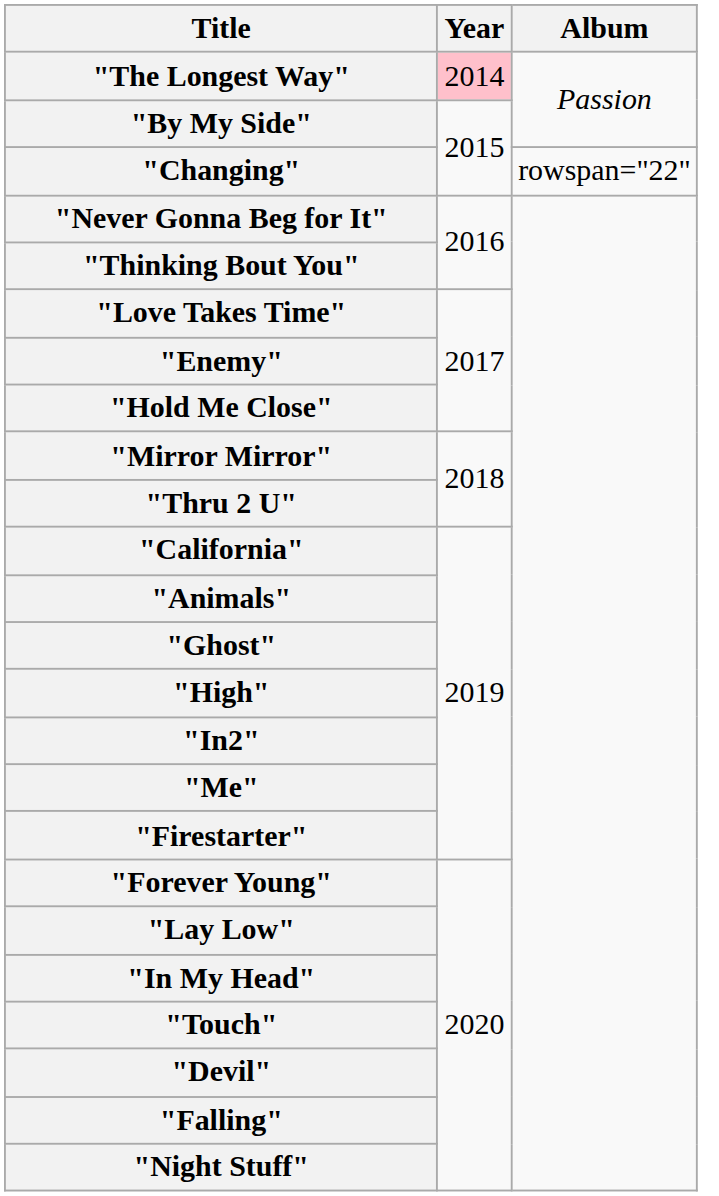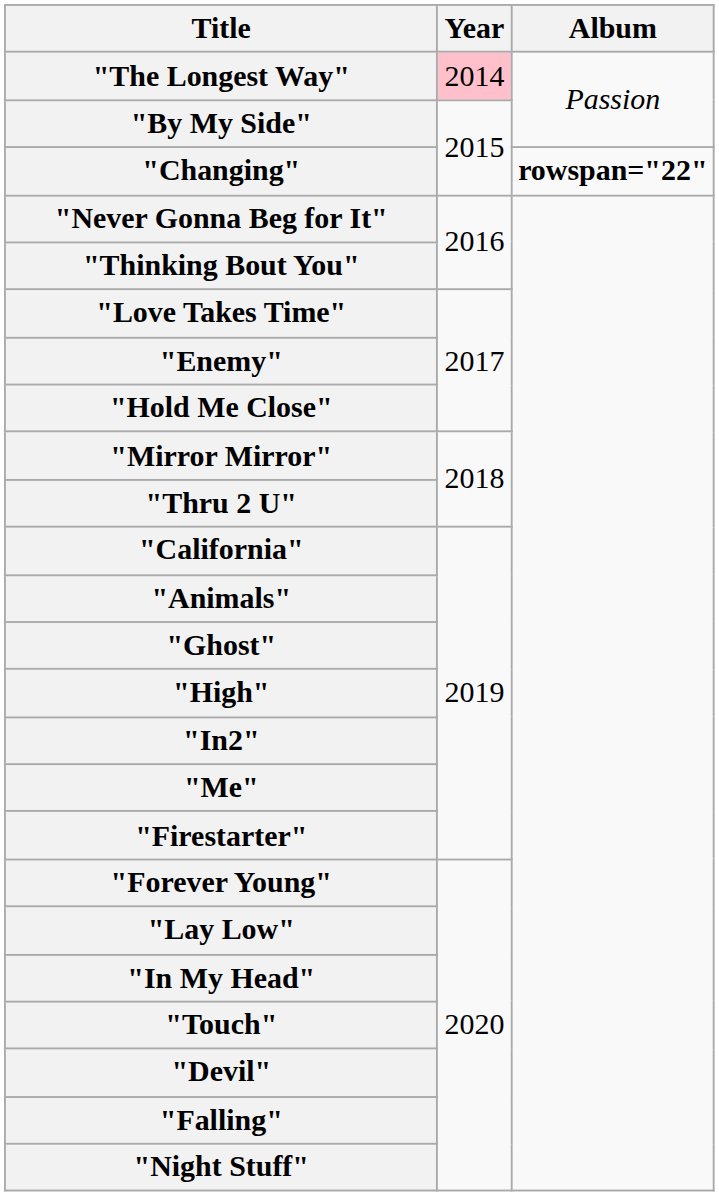(604, 170) normal -> (613, 170) bold
